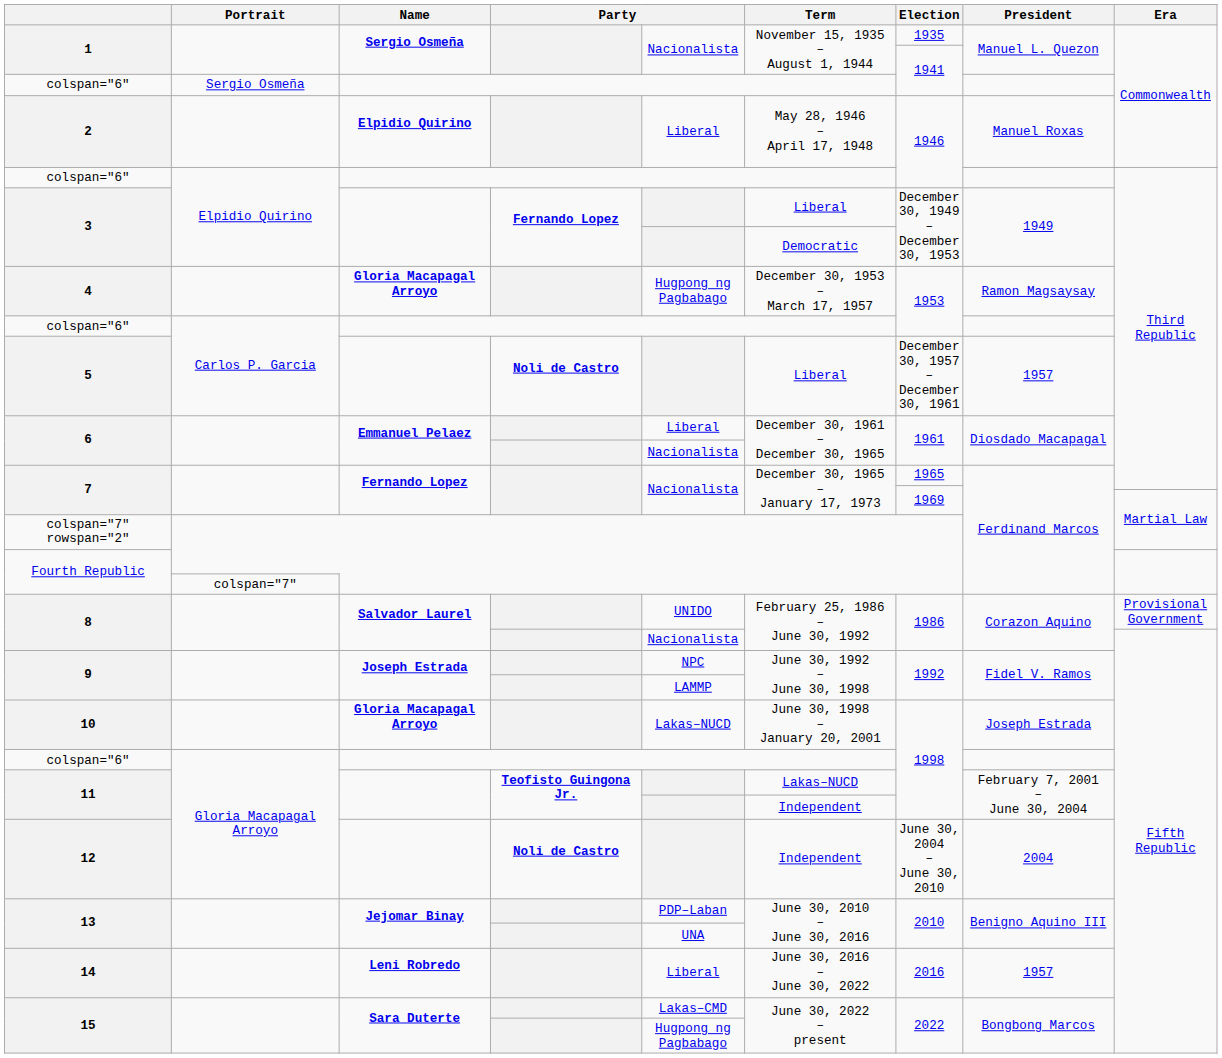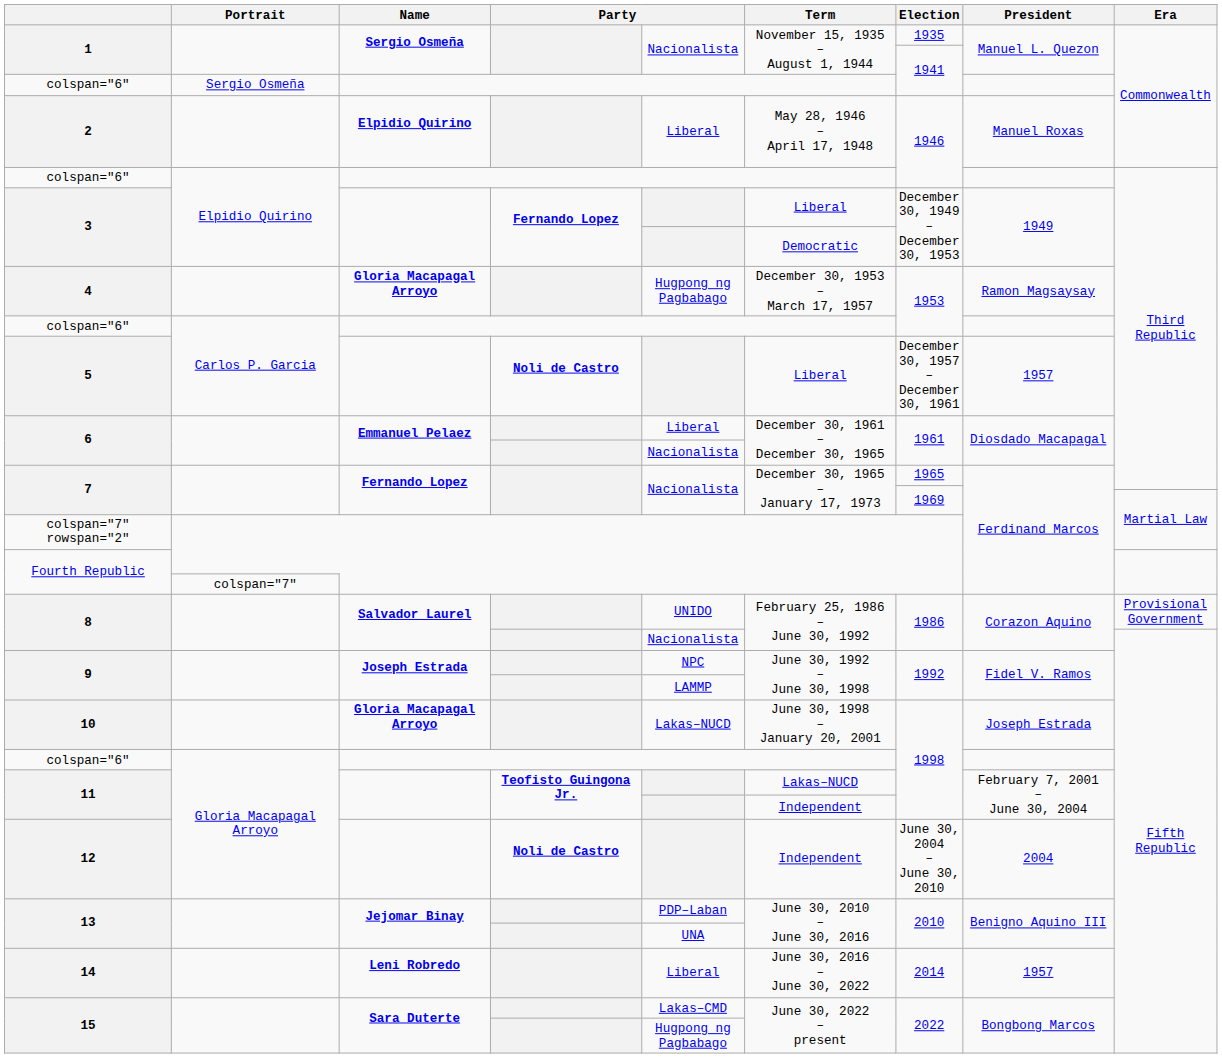(929, 973) 2016 -> (929, 973) 2014
